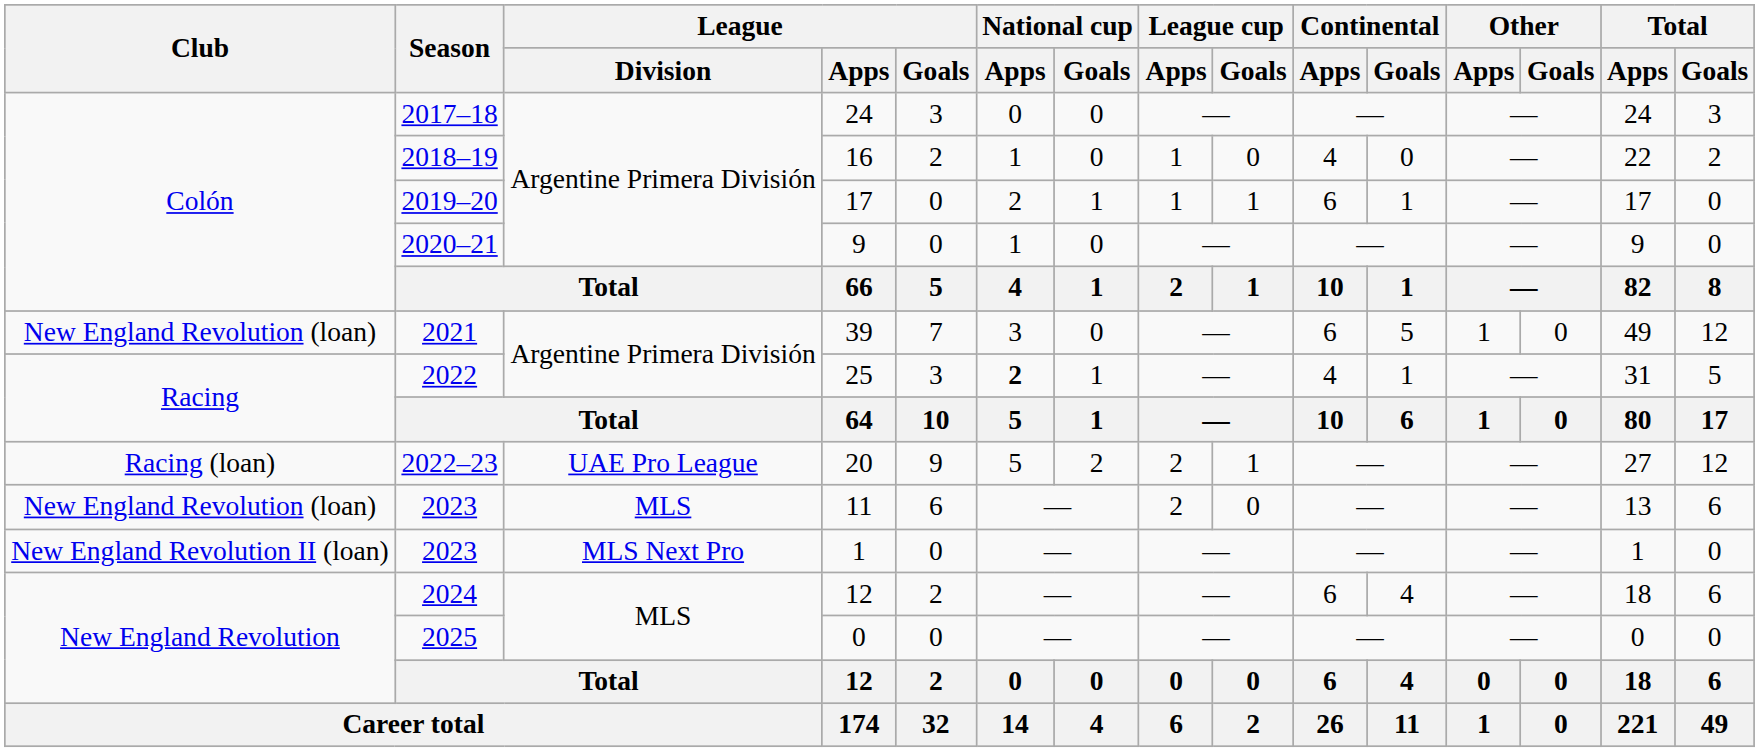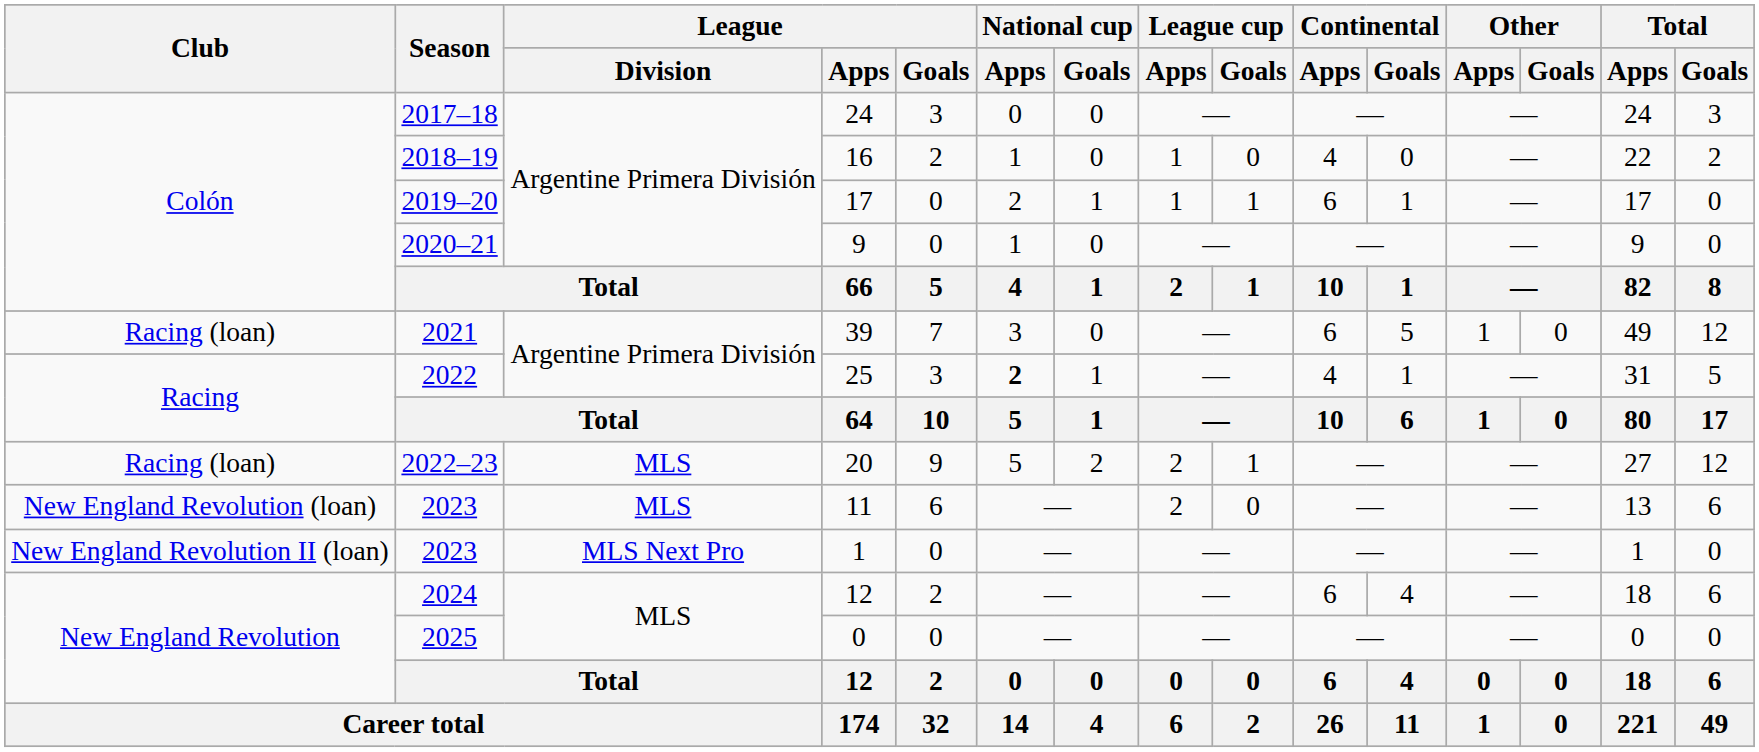(200, 331) New England Revolution (loan) -> (200, 331) Racing (loan)
(663, 462) UAE Pro League -> (663, 462) MLS
